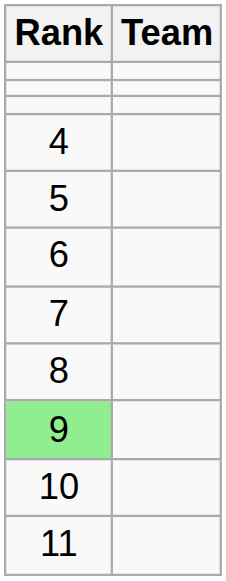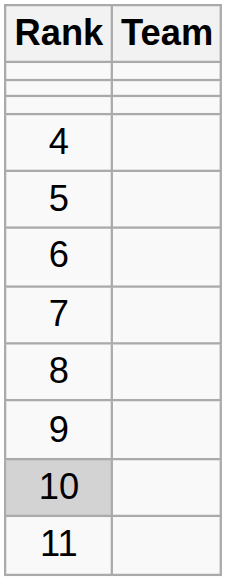(59, 429) lightgreen background -> (59, 429) no background
(59, 486) no background -> (59, 486) lightgrey background
